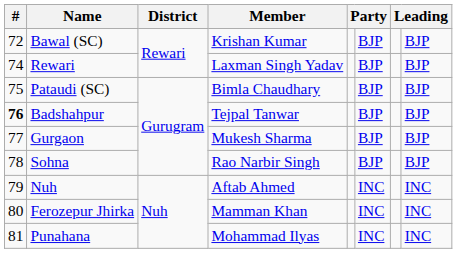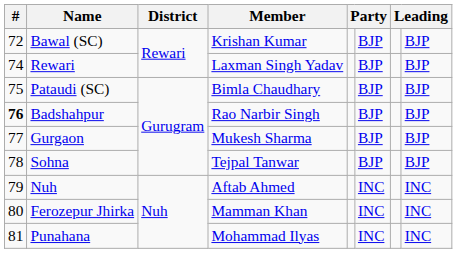(255, 114) Tejpal Tanwar -> (266, 114) Rao Narbir Singh
(266, 162) Rao Narbir Singh -> (255, 162) Tejpal Tanwar
